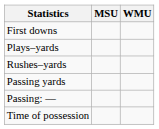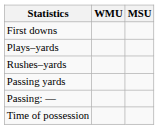columns swapped: (137, 13) <-> (106, 13)
